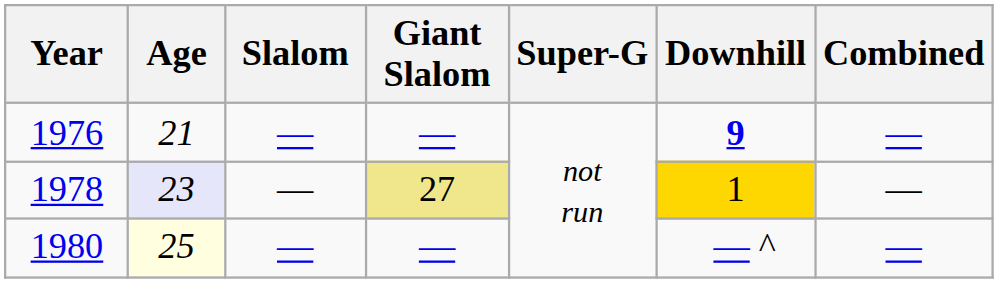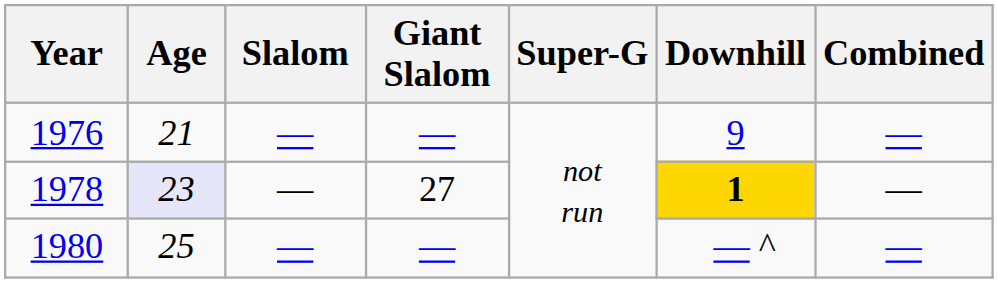(736, 131) bold -> (736, 131) normal
(437, 189) khaki background -> (437, 189) no background
(736, 189) normal -> (736, 189) bold
(177, 246) lightyellow background -> (177, 246) no background
